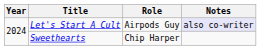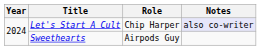(152, 25) Airpods Guy -> (152, 25) Chip Harper
(152, 38) Chip Harper -> (152, 38) Airpods Guy
